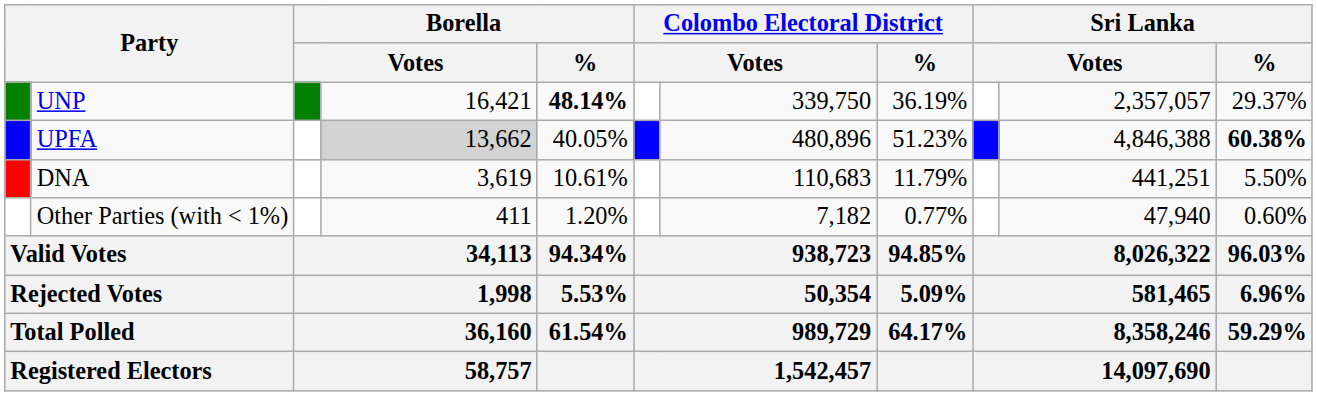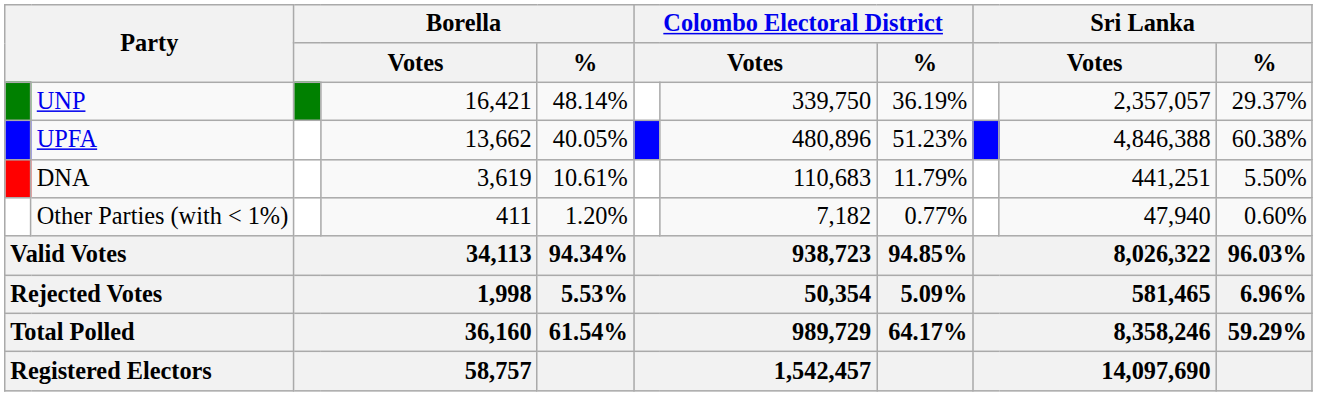(588, 100) bold -> (590, 100) normal
(498, 139) lightgrey background -> (498, 139) no background
(1267, 139) bold -> (1269, 139) normal
